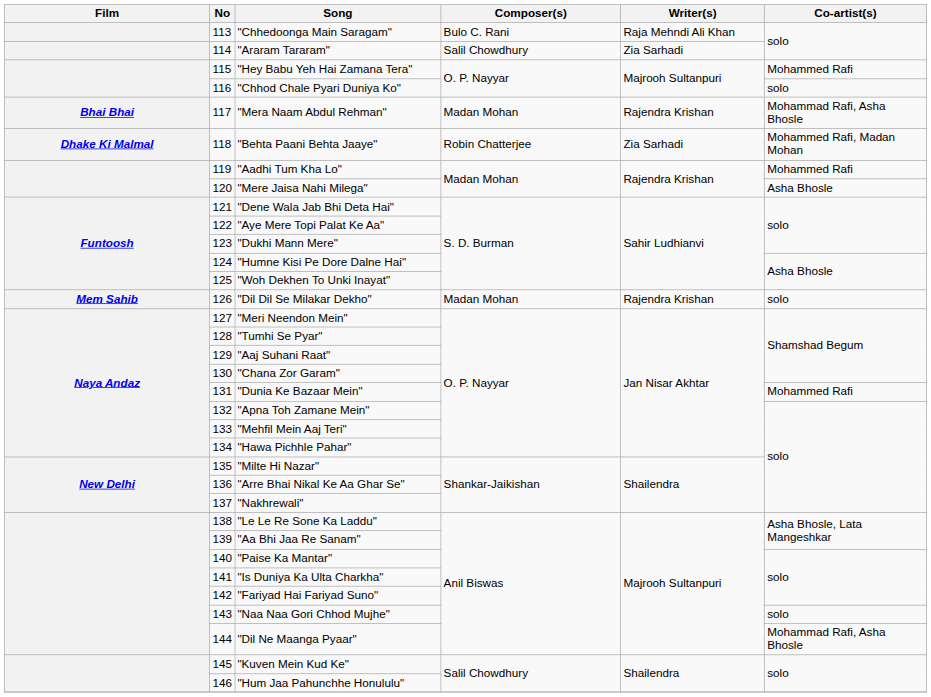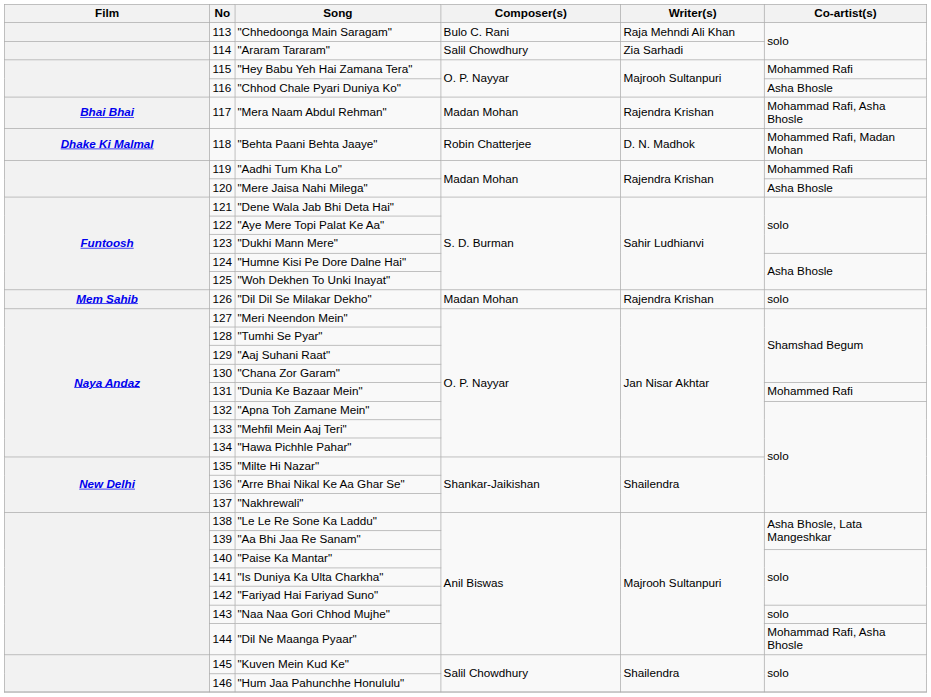(778, 87) solo -> (800, 87) Asha Bhosle
(653, 144) Zia Sarhadi -> (659, 144) D. N. Madhok
